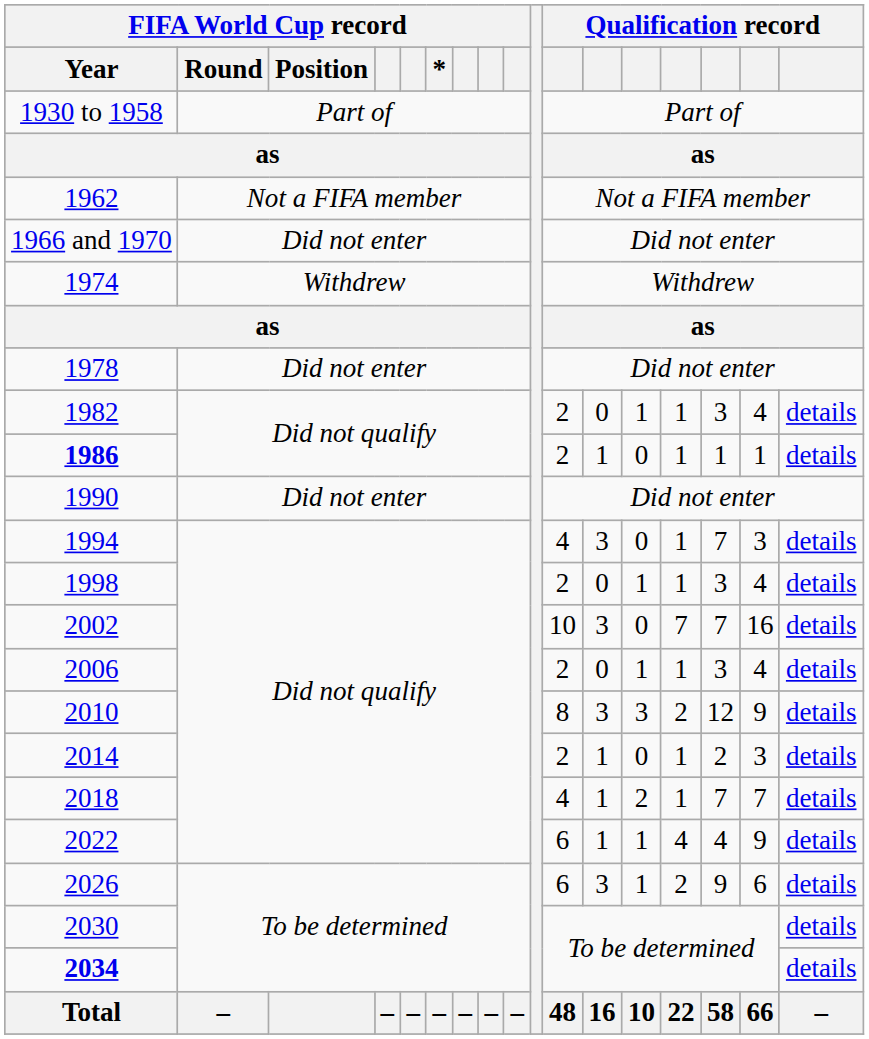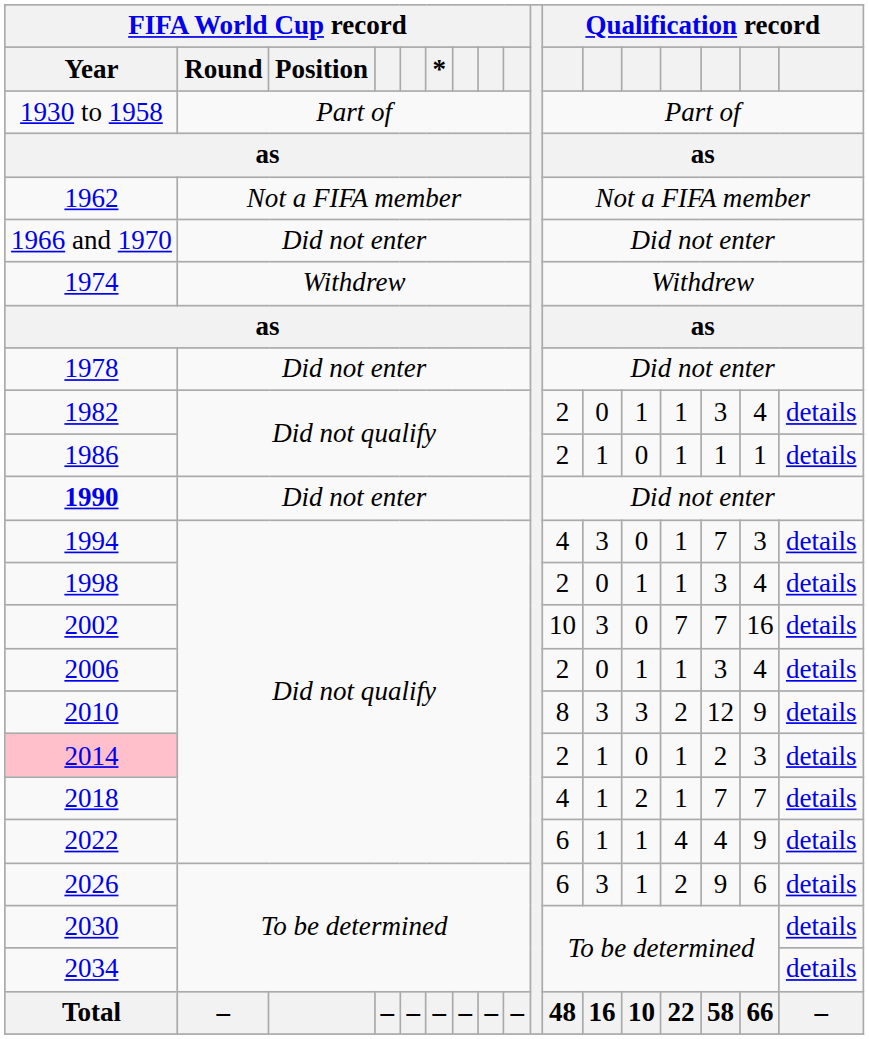(91, 454) bold -> (91, 454) normal
(91, 497) normal -> (91, 497) bold
(91, 754) no background -> (91, 754) pink background
(91, 969) bold -> (91, 969) normal
